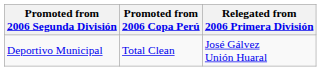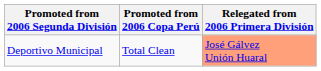(236, 50) no background -> (236, 50) lightsalmon background
